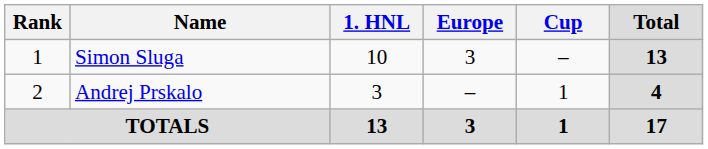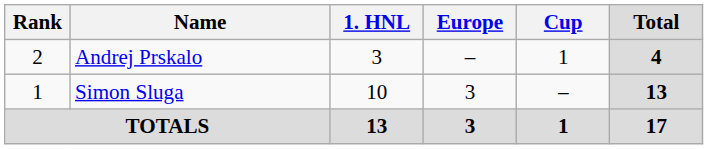rows swapped: (129, 56) <-> (139, 91)
